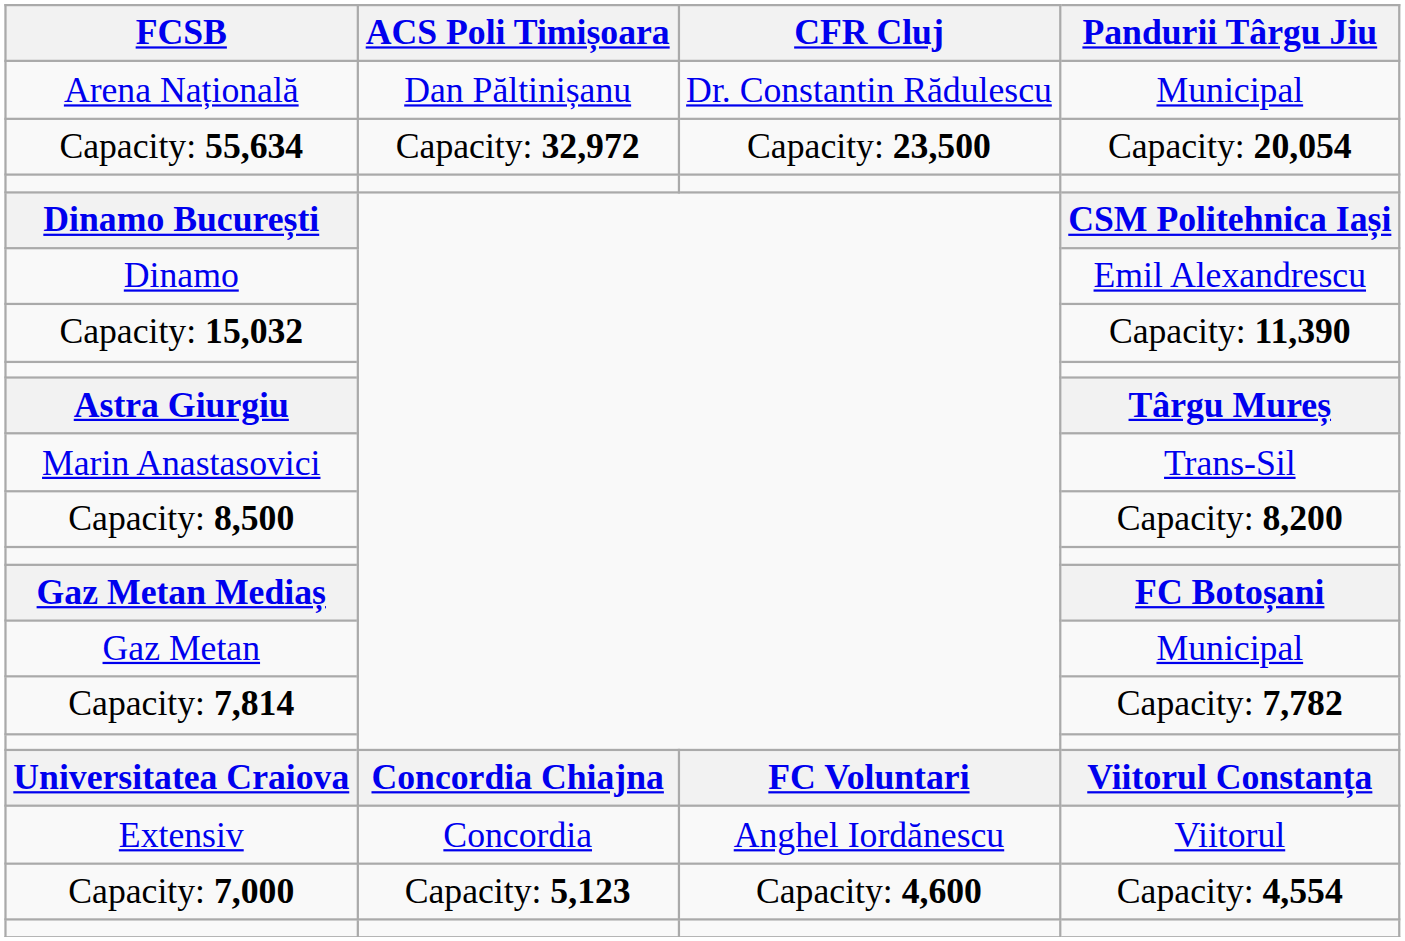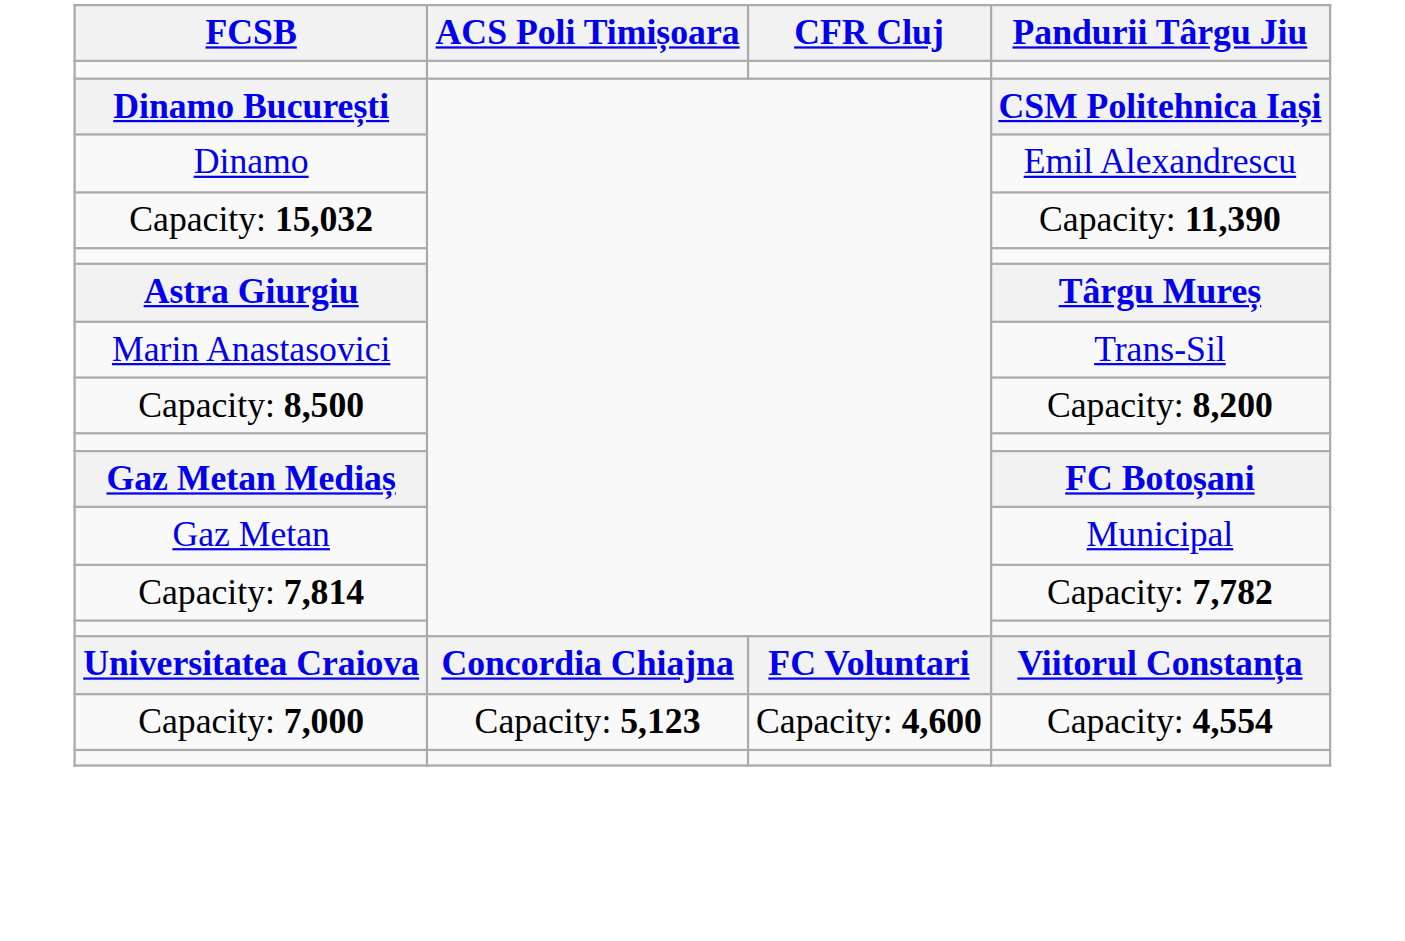- row: (181, 89)
- row: (181, 145)
- row: (181, 834)
